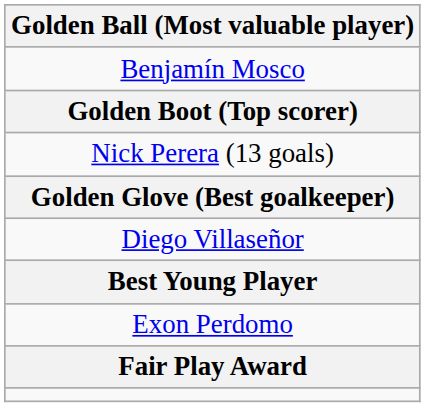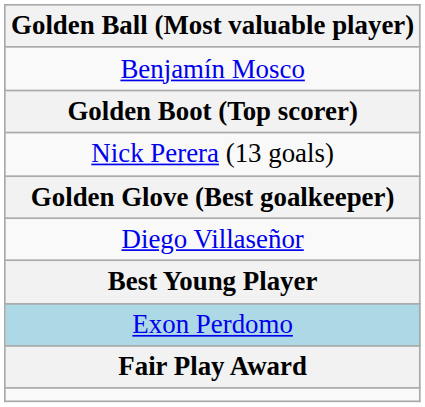(213, 324) no background -> (213, 324) lightblue background
